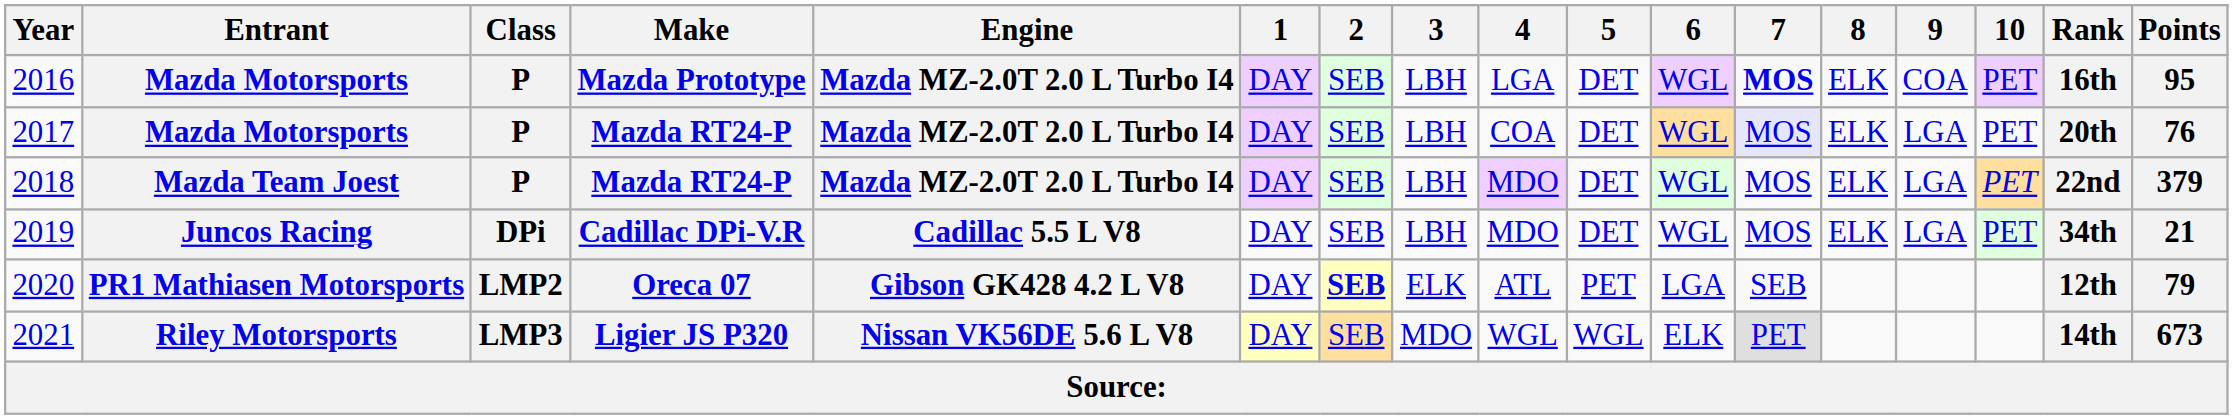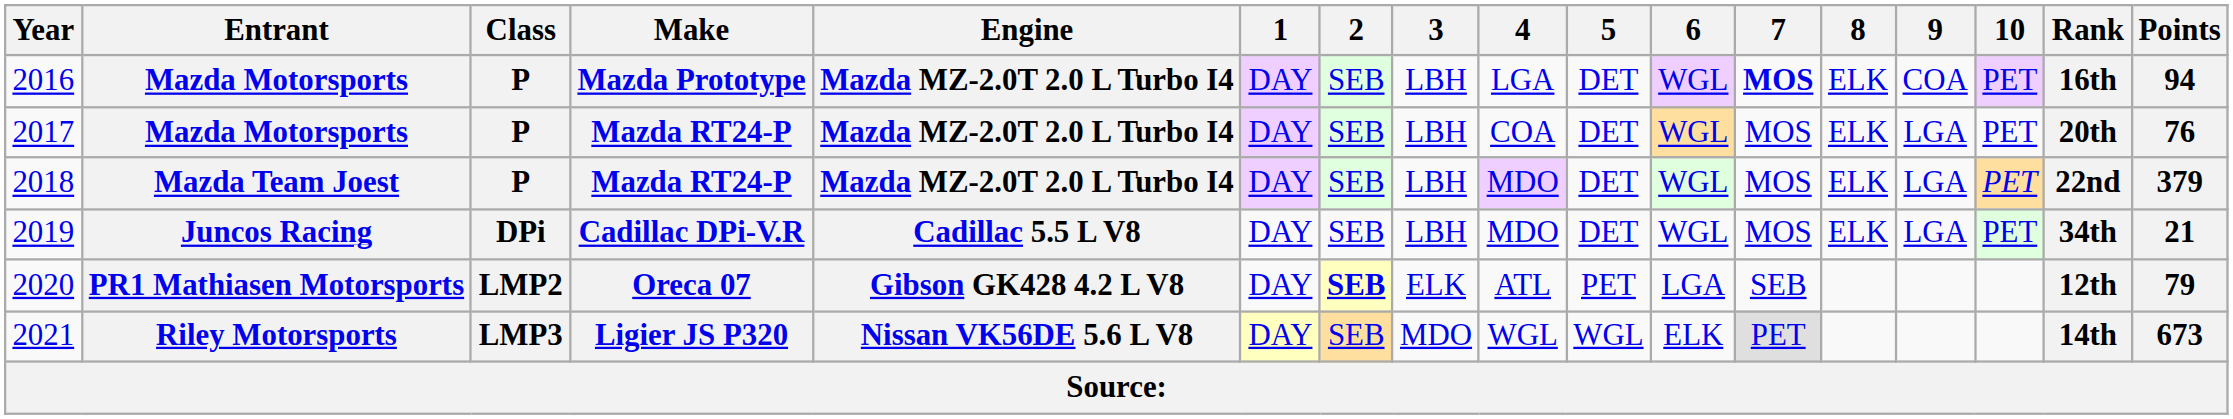(2180, 80) 95 -> (2180, 80) 94
(1778, 131) lavender background -> (1778, 131) no background
